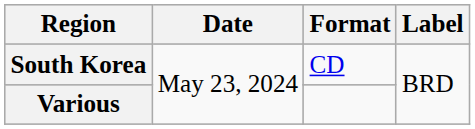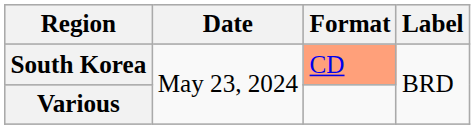(327, 64) no background -> (327, 64) lightsalmon background
